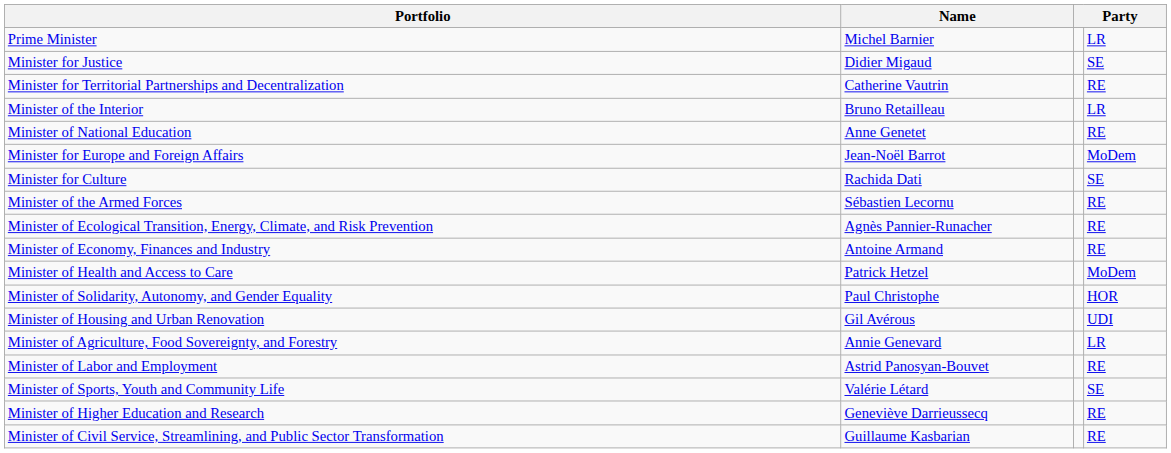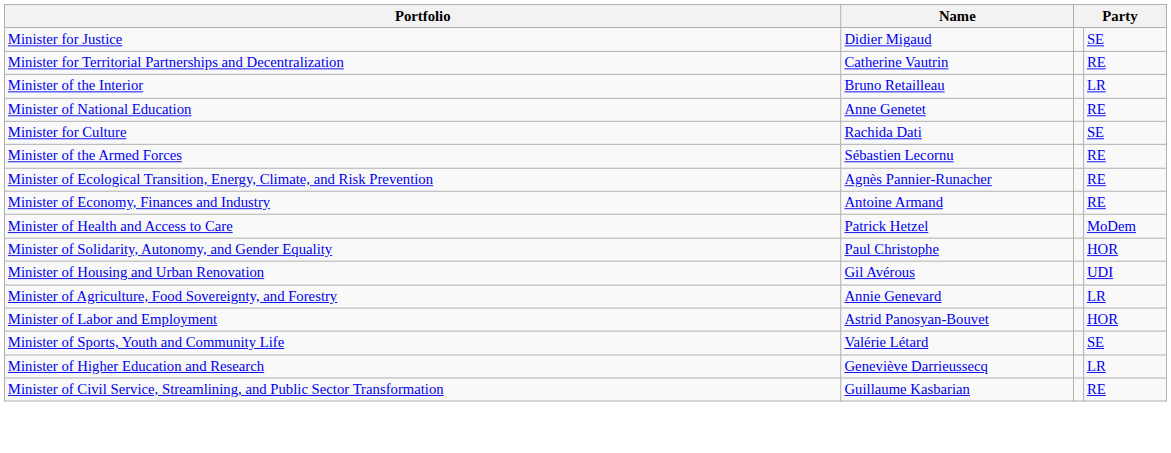- row: (52, 39)
- row: (126, 156)
(1096, 366) RE -> (1102, 319) HOR
(1096, 413) RE -> (1096, 366) LR
